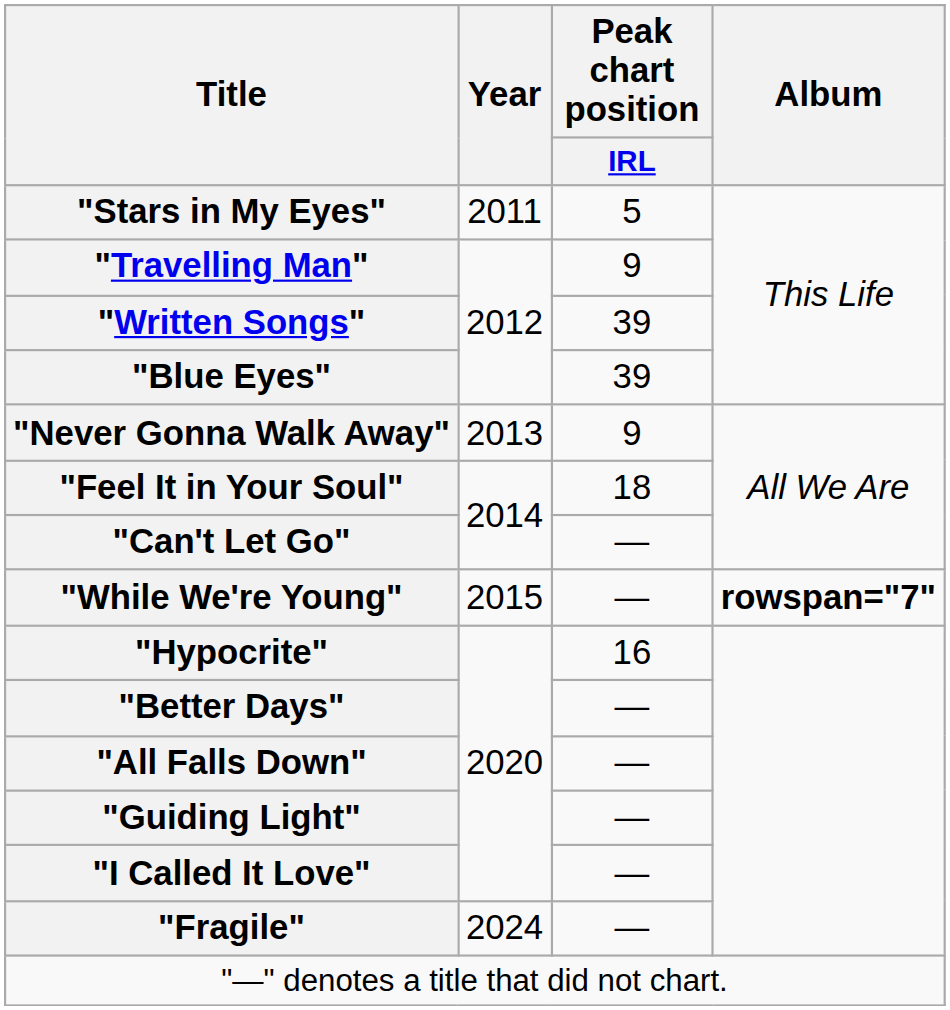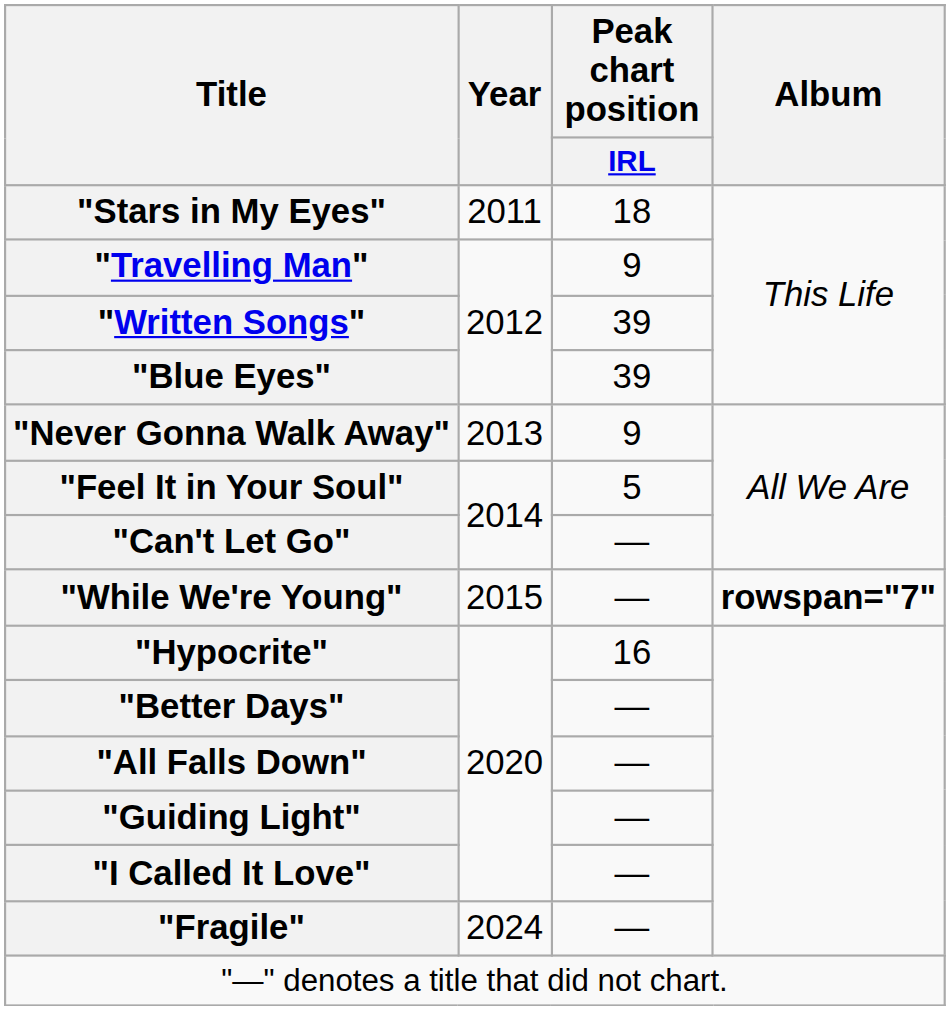(632, 211) 5 -> (632, 211) 18
(632, 487) 18 -> (632, 487) 5
